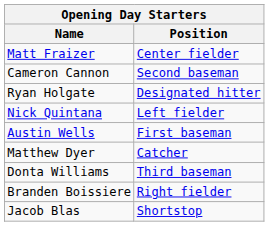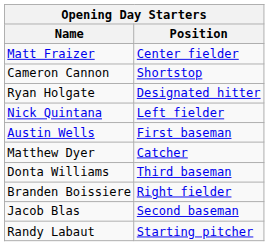(188, 73) Second baseman -> (170, 73) Shortstop
(170, 211) Shortstop -> (188, 211) Second baseman
+ row: (51, 231)
